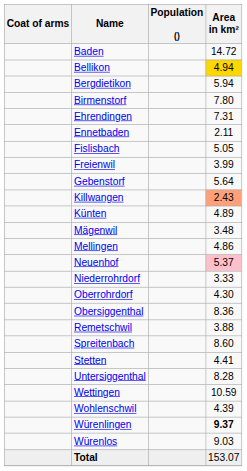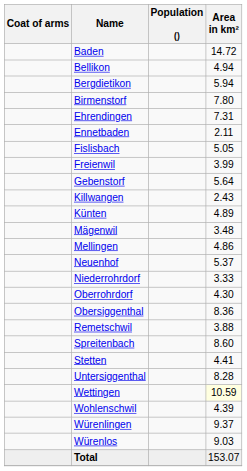(224, 68) gold background -> (224, 68) no background
(224, 198) lightsalmon background -> (224, 198) no background
(224, 263) pink background -> (224, 263) no background
(224, 392) no background -> (224, 392) lightyellow background
(224, 425) bold -> (224, 425) normal
